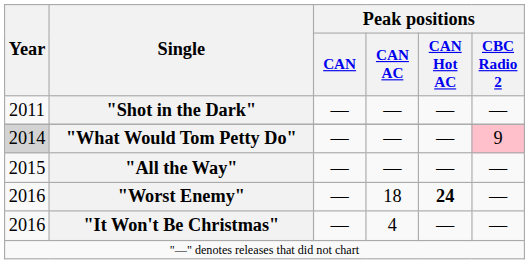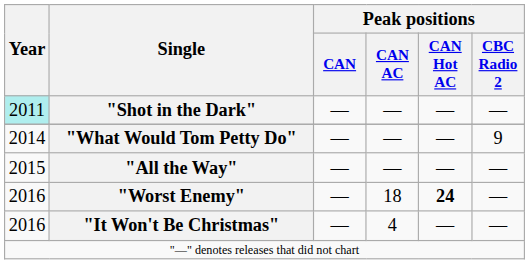(27, 109) no background -> (27, 109) paleturquoise background
(27, 138) lightgrey background -> (27, 138) no background
(498, 138) pink background -> (498, 138) no background
